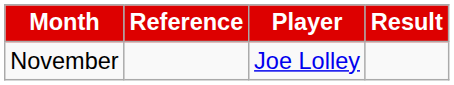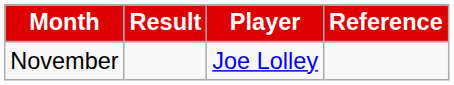columns swapped: (407, 23) <-> (186, 23)
